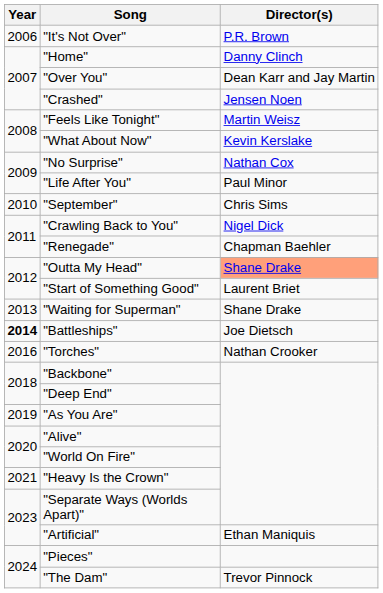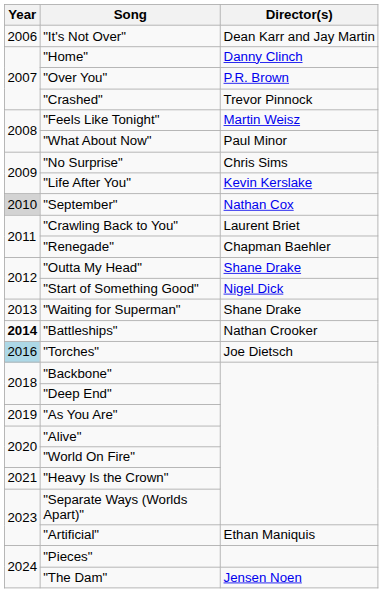(256, 36) P.R. Brown -> (299, 36) Dean Karr and Jay Martin
(299, 78) Dean Karr and Jay Martin -> (256, 78) P.R. Brown
(263, 99) Jensen Noen -> (268, 99) Trevor Pinnock
(268, 141) Kevin Kerslake -> (255, 141) Paul Minor
(259, 162) Nathan Cox -> (256, 162) Chris Sims
(255, 183) Paul Minor -> (268, 183) Kevin Kerslake
(22, 204) no background -> (22, 204) lightgrey background
(256, 204) Chris Sims -> (259, 204) Nathan Cox
(253, 225) Nigel Dick -> (262, 225) Laurent Briet
(262, 267) lightsalmon background -> (262, 267) no background
(262, 288) Laurent Briet -> (253, 288) Nigel Dick
(258, 330) Joe Dietsch -> (270, 330) Nathan Crooker
(22, 352) no background -> (22, 352) lightblue background
(270, 352) Nathan Crooker -> (258, 352) Joe Dietsch
(268, 577) Trevor Pinnock -> (263, 577) Jensen Noen
